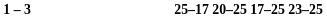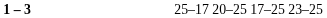(249, 9) bold -> (249, 9) normal
